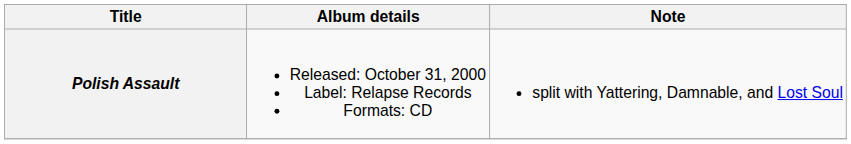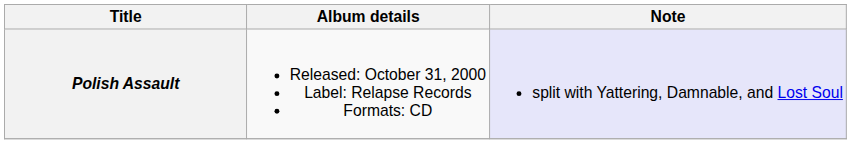(668, 93) no background -> (668, 93) lavender background
